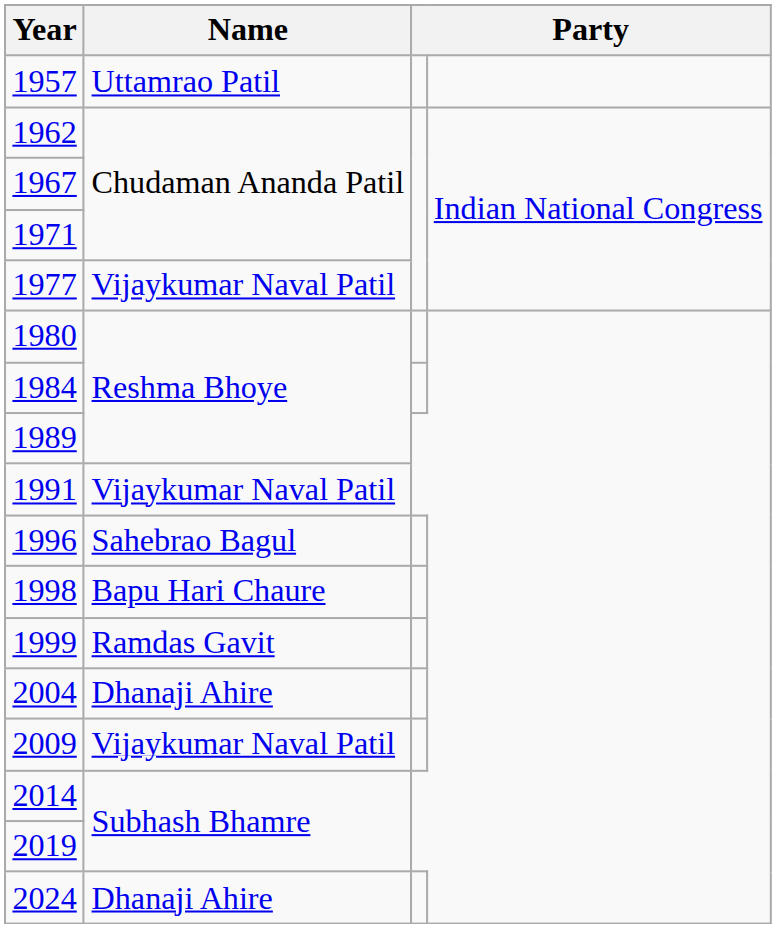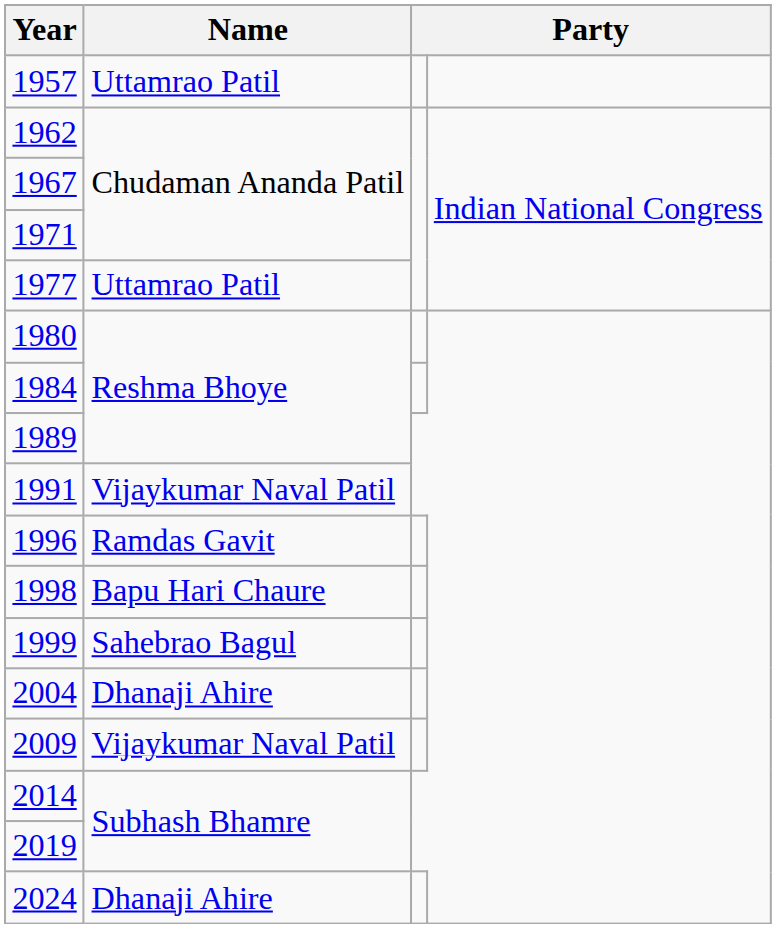(243, 285) Vijaykumar Naval Patil -> (186, 285) Uttamrao Patil
(194, 540) Sahebrao Bagul -> (183, 540) Ramdas Gavit
(183, 642) Ramdas Gavit -> (194, 642) Sahebrao Bagul
